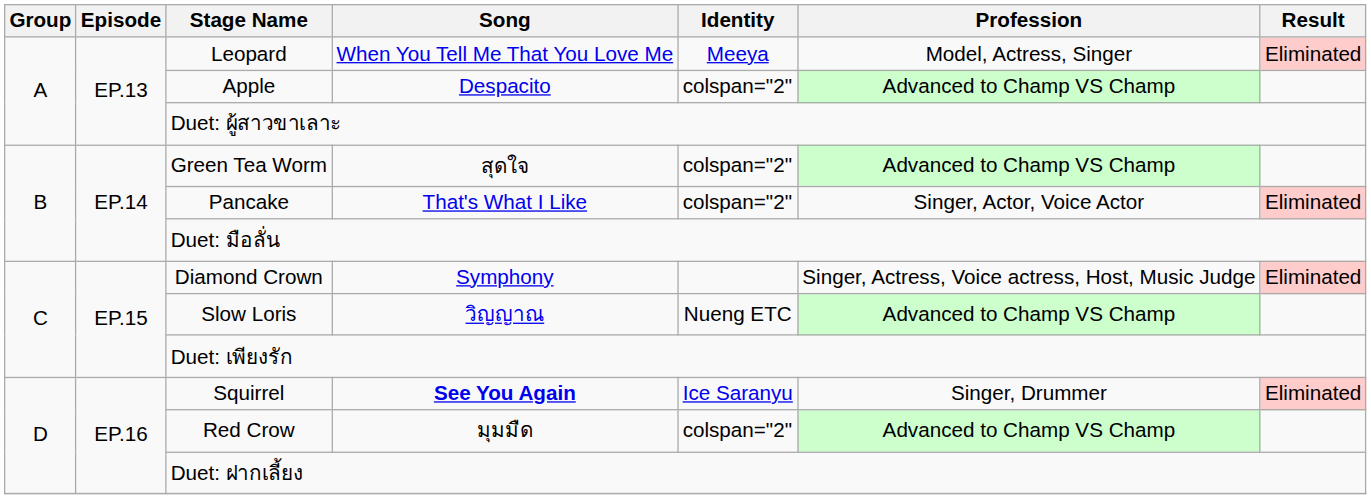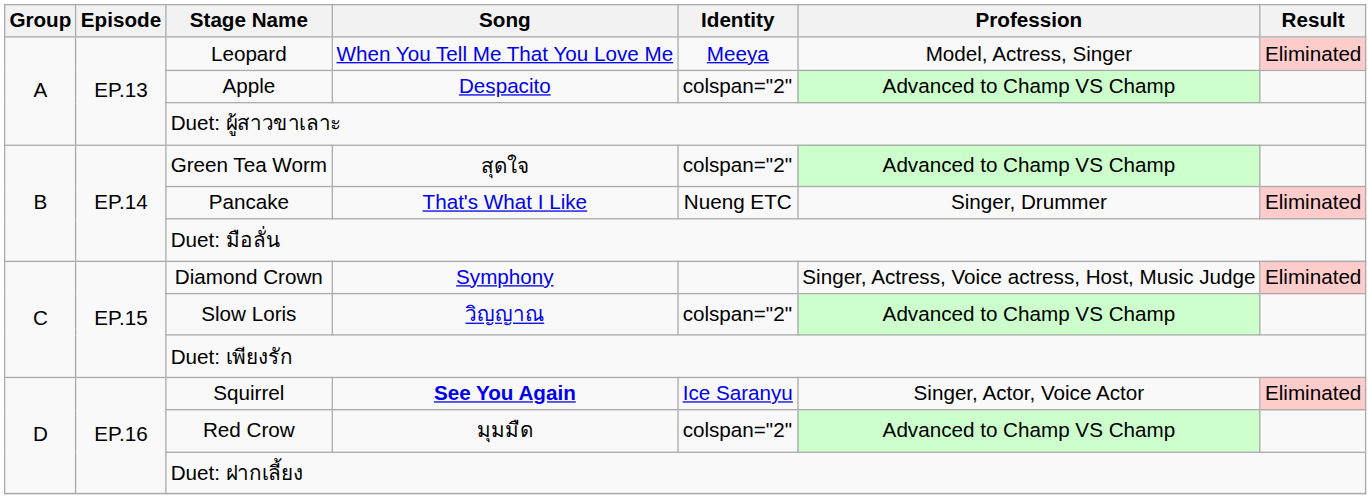(737, 202) colspan="2" -> (738, 202) Nueng ETC
(1029, 202) Singer, Actor, Voice Actor -> (1029, 202) Singer, Drummer
(738, 314) Nueng ETC -> (737, 314) colspan="2"
(1029, 393) Singer, Drummer -> (1029, 393) Singer, Actor, Voice Actor
